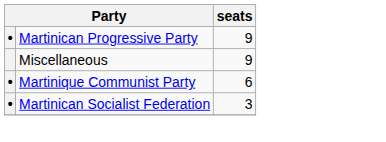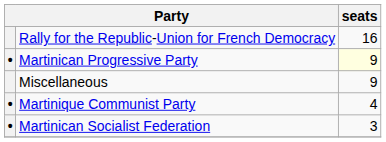+ row: (177, 38)
(249, 38) no background -> (374, 60) lightyellow background
(249, 82) 6 -> (374, 104) 4
